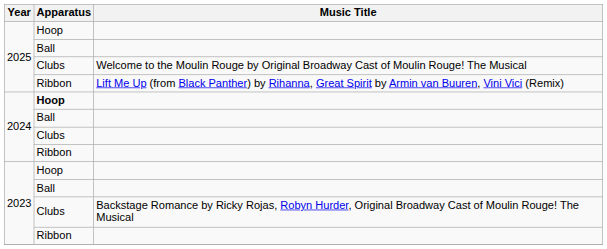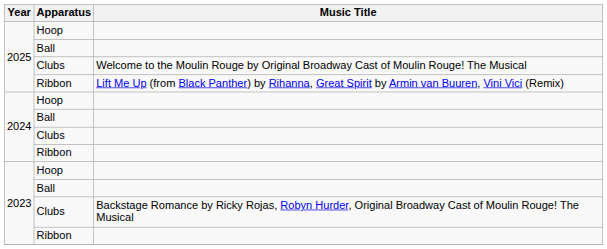(51, 100) bold -> (50, 100) normal
